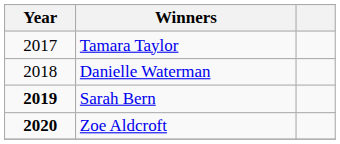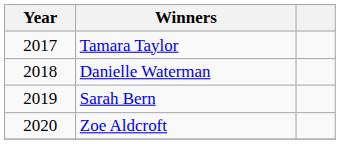(40, 98) bold -> (40, 98) normal
(40, 125) bold -> (40, 125) normal
